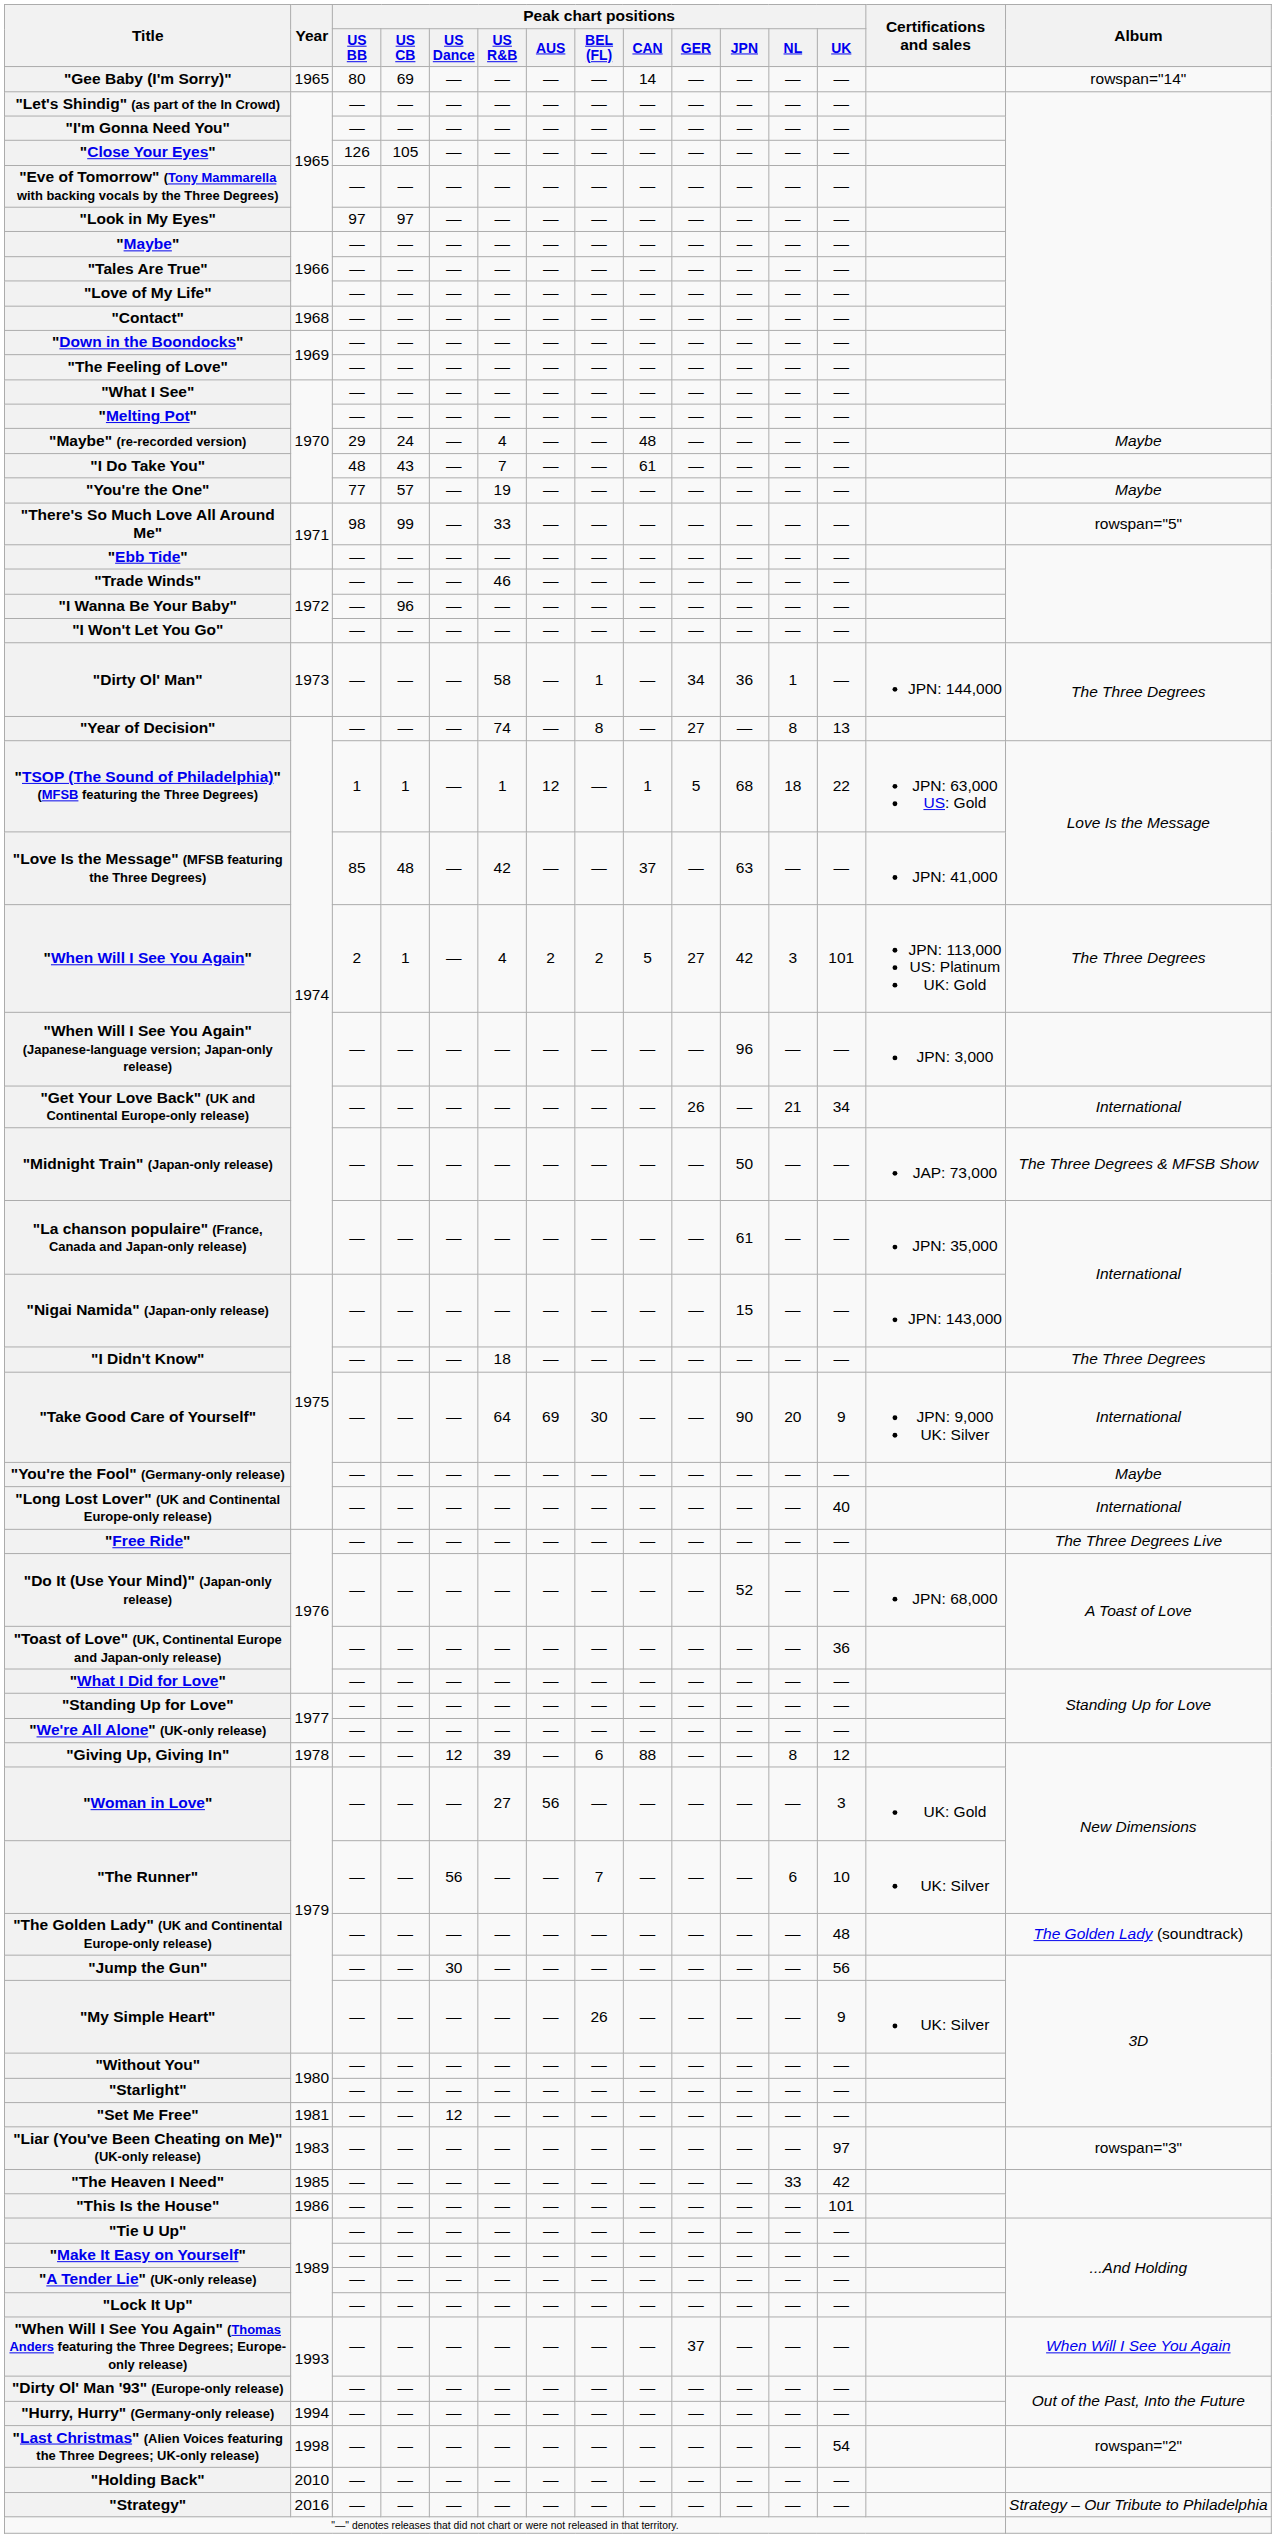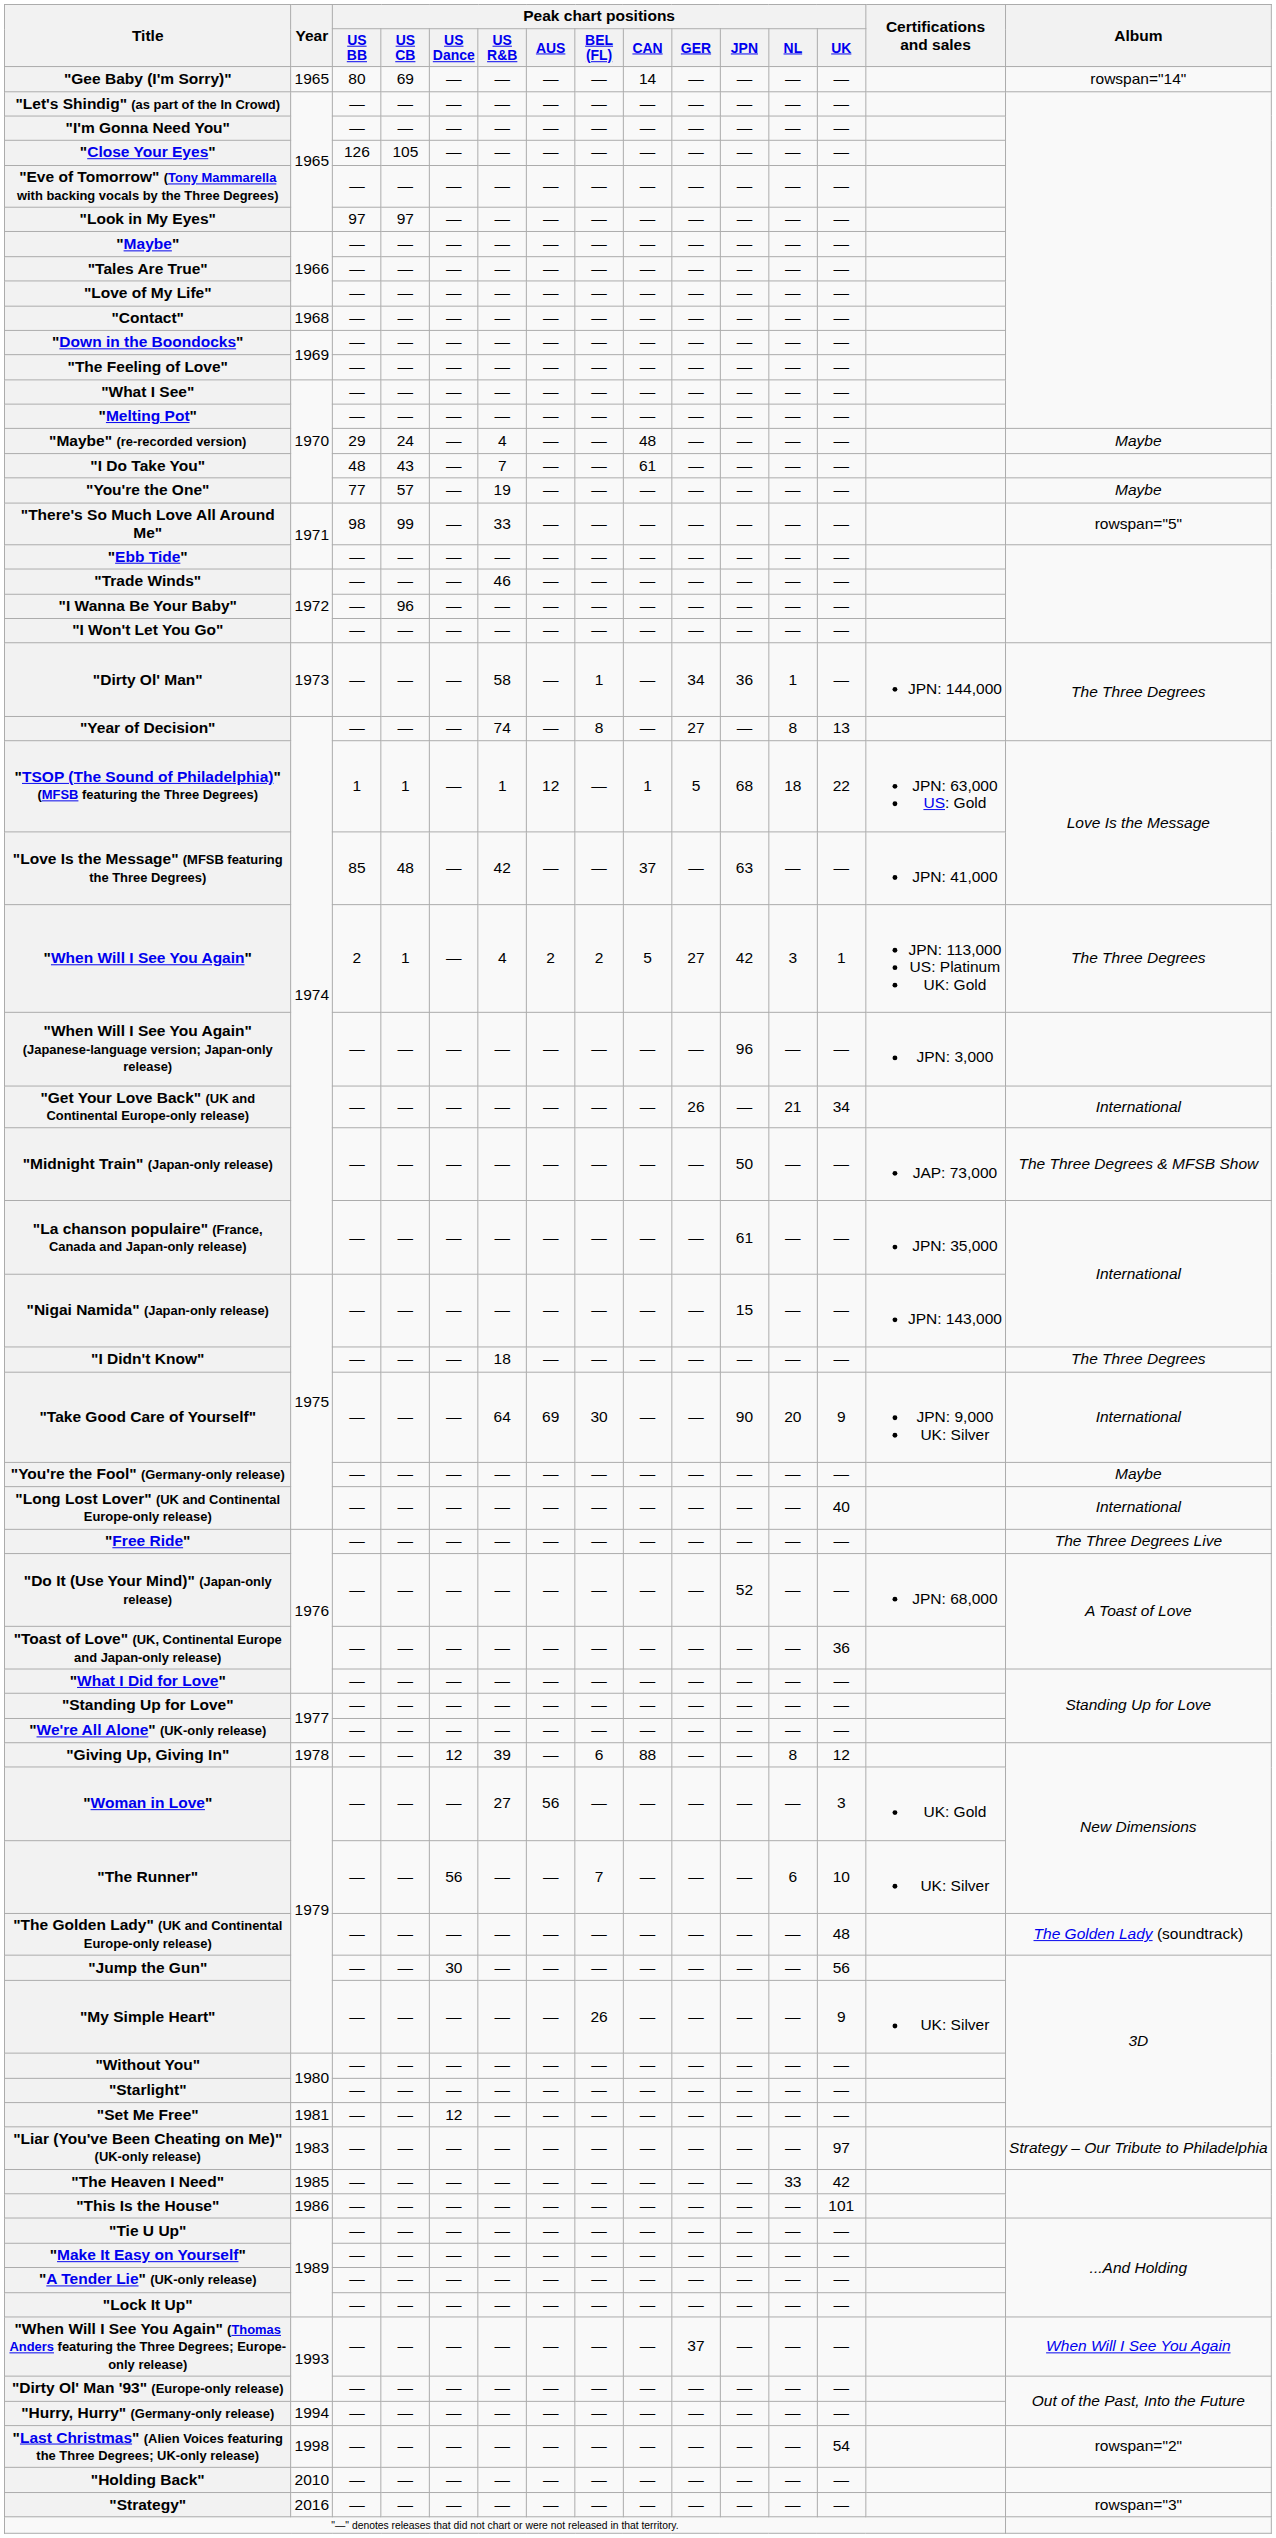(841, 958) 101 -> (841, 958) 1
(1138, 2148) rowspan="3" -> (1138, 2148) Strategy – Our Tribute to Philadelphia
(1138, 2504) Strategy – Our Tribute to Philadelphia -> (1138, 2504) rowspan="3"
